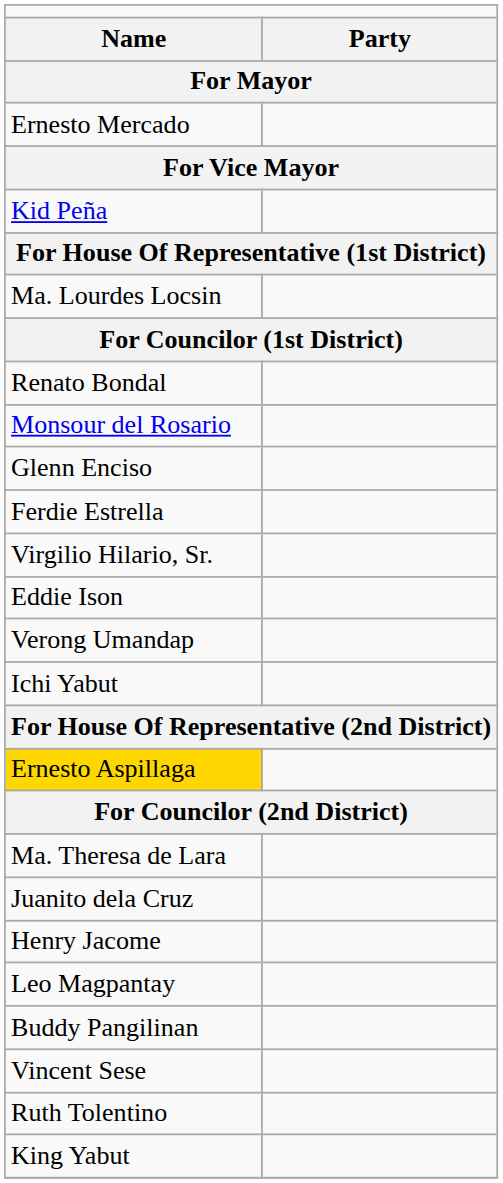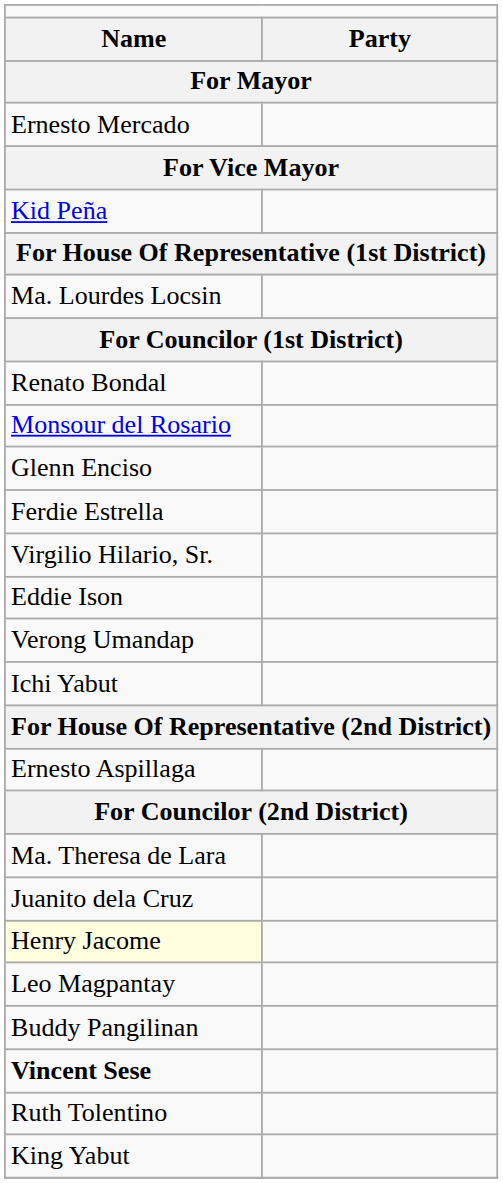(103, 769) gold background -> (103, 769) no background
(86, 941) no background -> (86, 941) lightyellow background
(79, 1070) normal -> (81, 1070) bold
